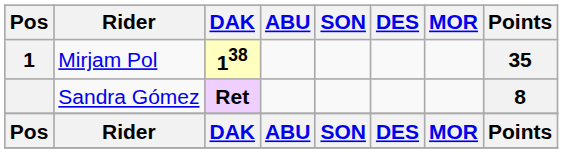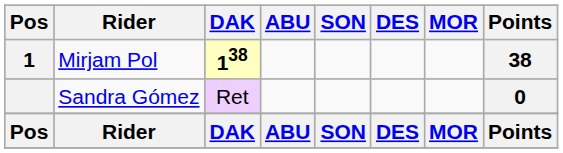(520, 59) 35 -> (520, 59) 38
(232, 97) bold -> (232, 97) normal
(520, 97) 8 -> (520, 97) 0
